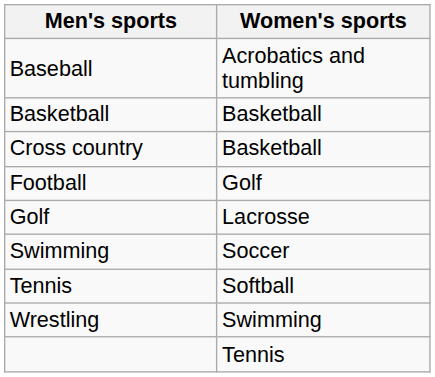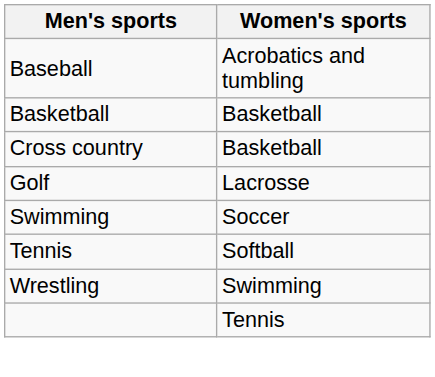- row: (48, 182)
